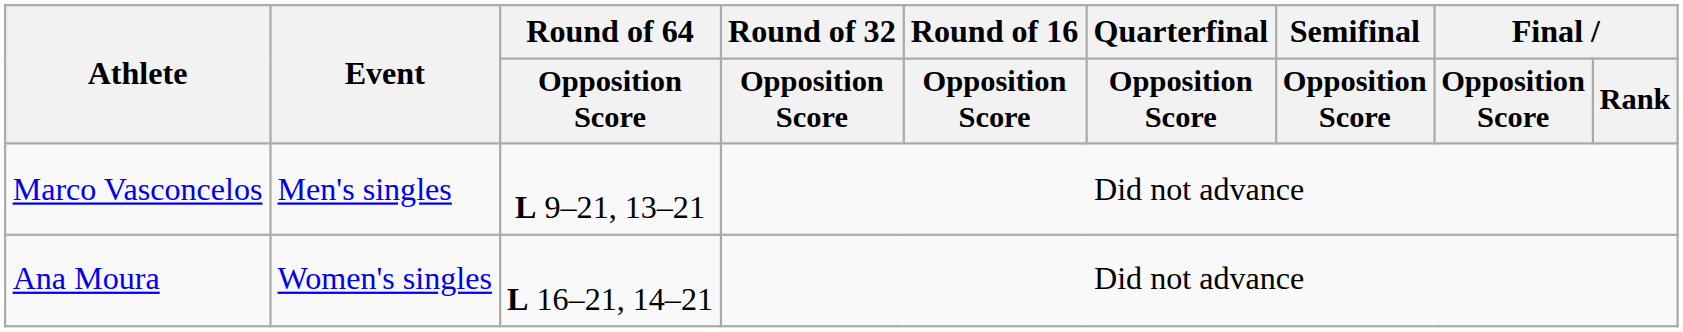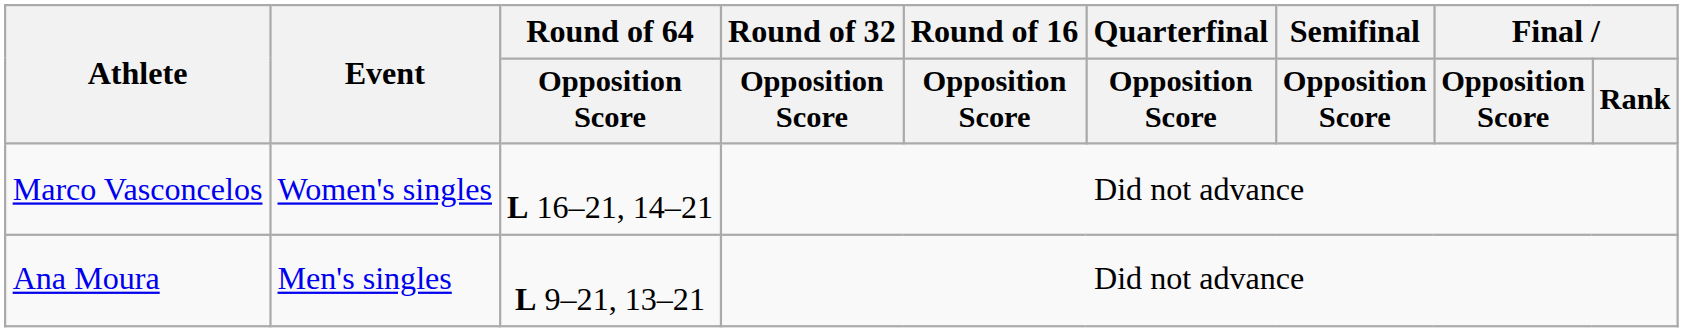(365, 189) Men's singles -> (385, 189) Women's singles
(610, 208) L 9–21, 13–21 -> (610, 208) L 16–21, 14–21
(385, 279) Women's singles -> (365, 279) Men's singles
(610, 298) L 16–21, 14–21 -> (610, 298) L 9–21, 13–21
